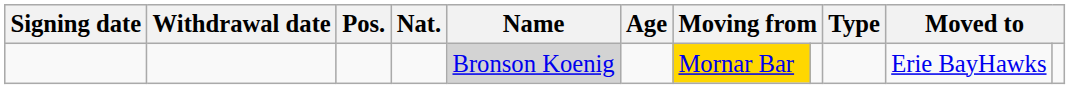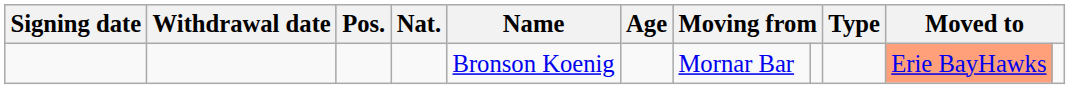(534, 63) lightgrey background -> (534, 63) no background
(736, 63) gold background -> (736, 63) no background
(969, 63) no background -> (969, 63) lightsalmon background
